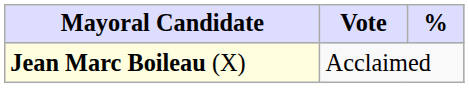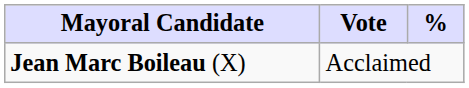(128, 62) lightyellow background -> (128, 62) no background
